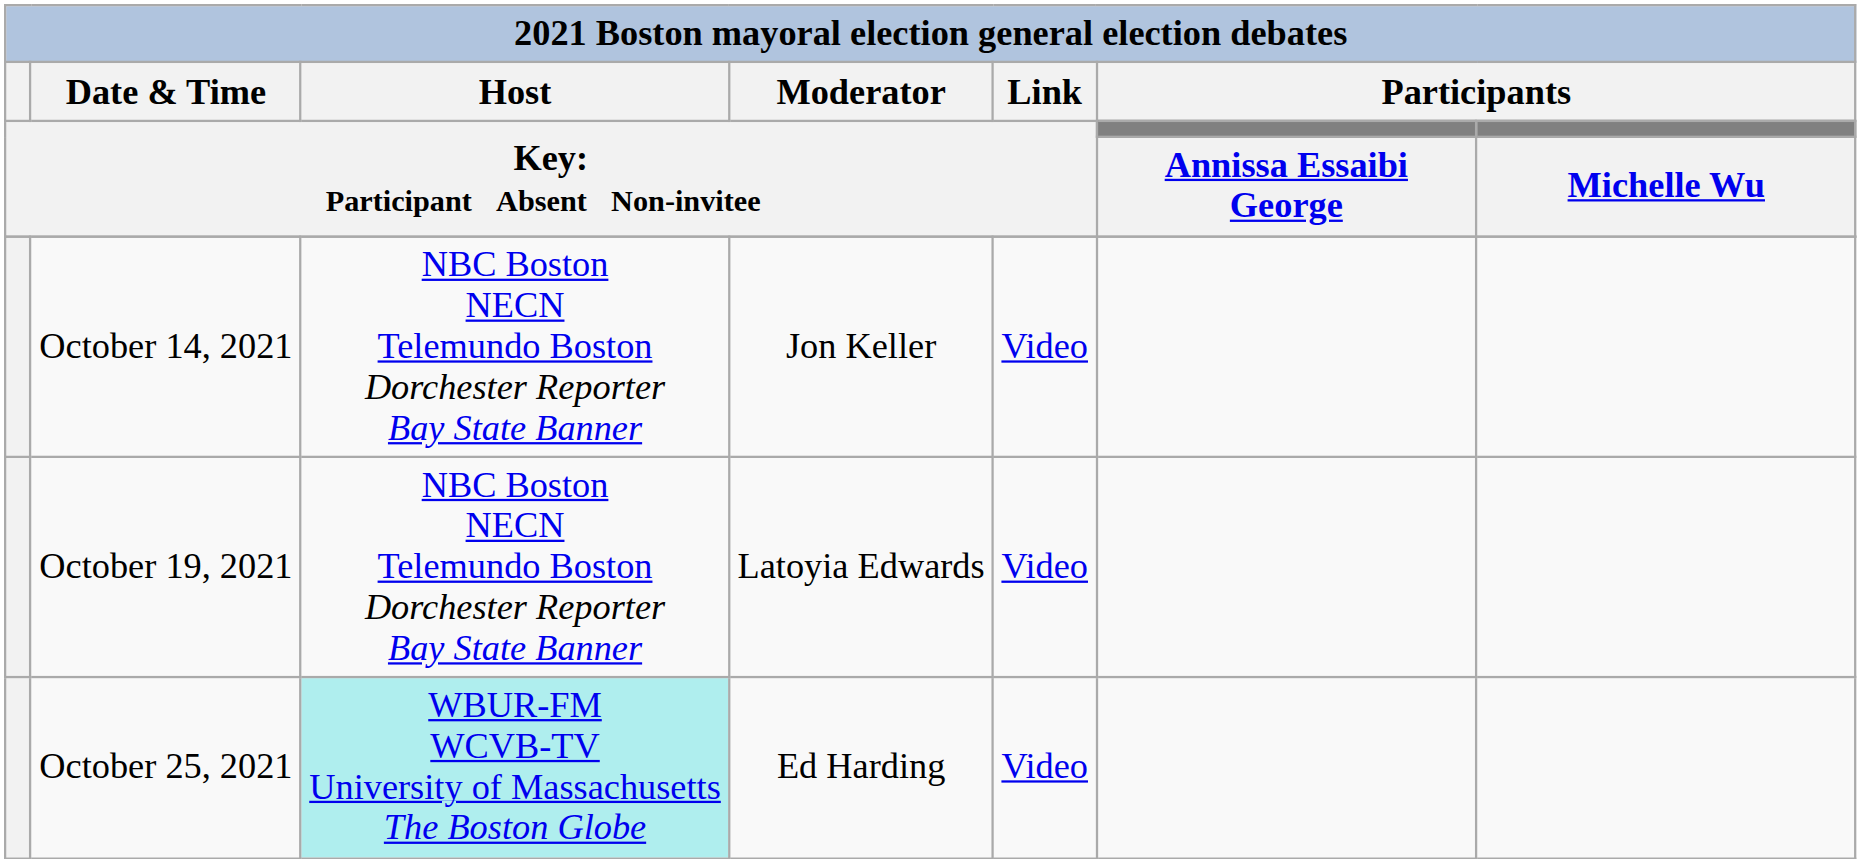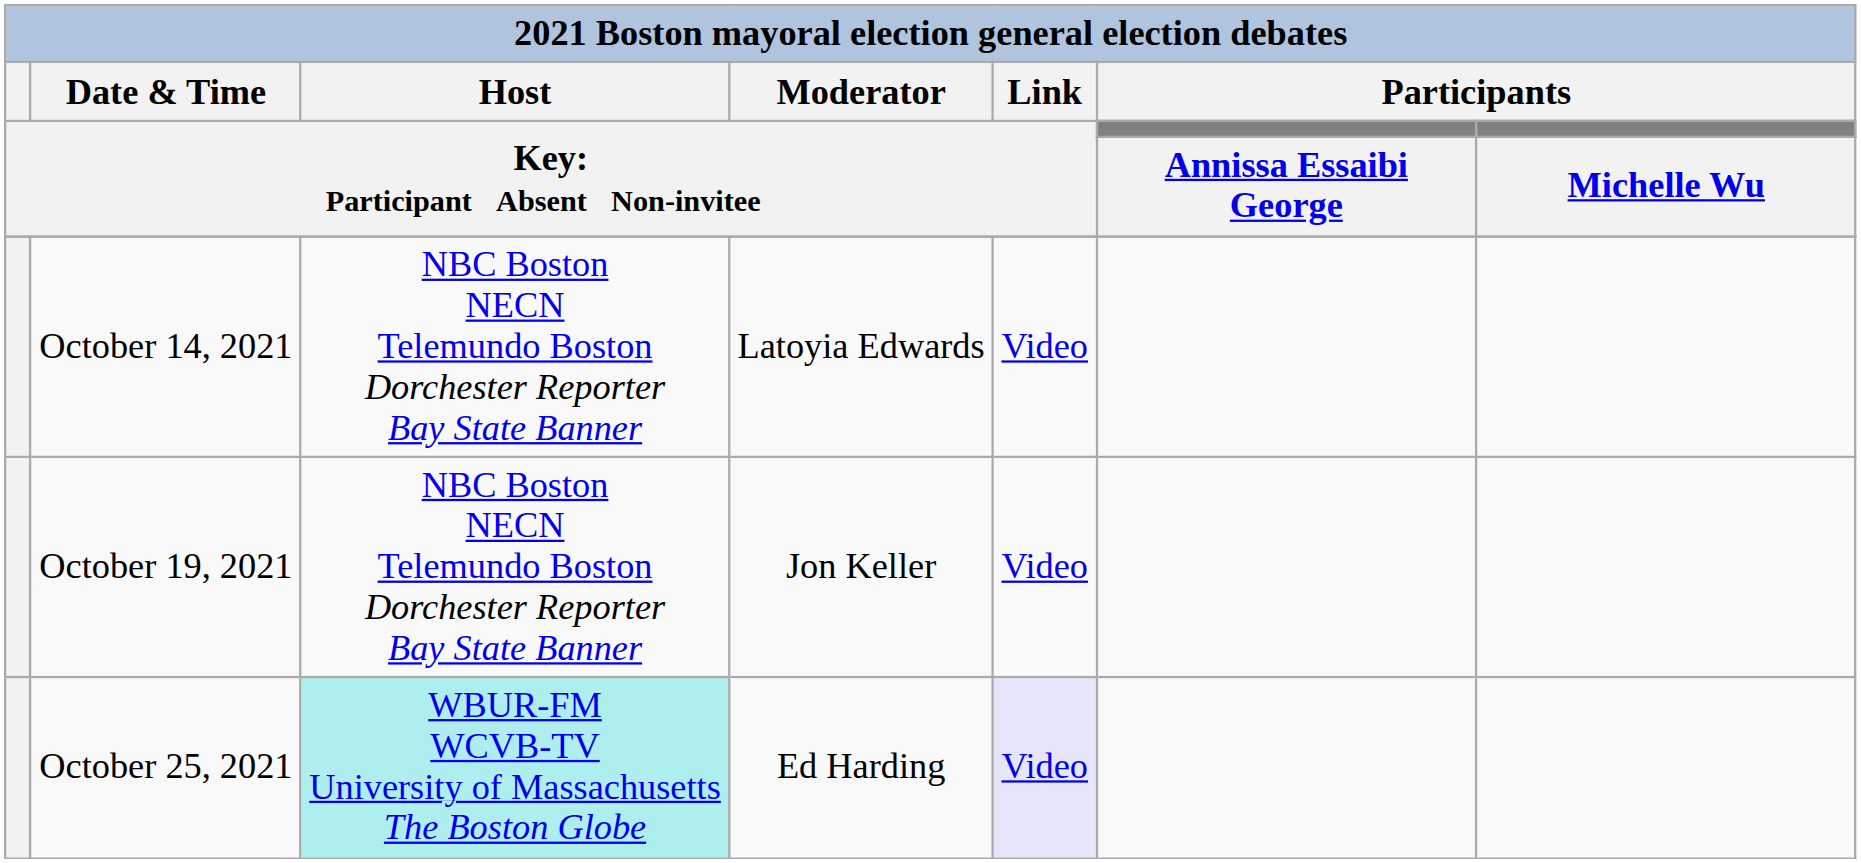(861, 345) Jon Keller -> (861, 345) Latoyia Edwards
(861, 566) Latoyia Edwards -> (861, 566) Jon Keller
(1045, 767) no background -> (1045, 767) lavender background
